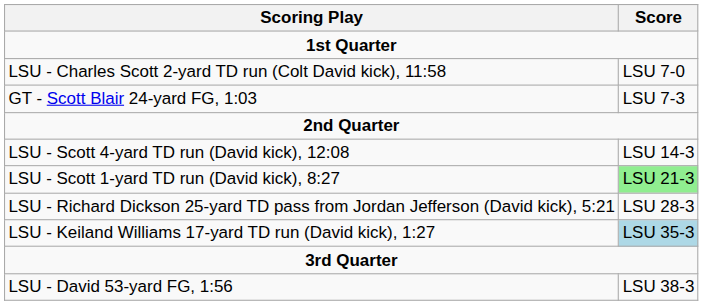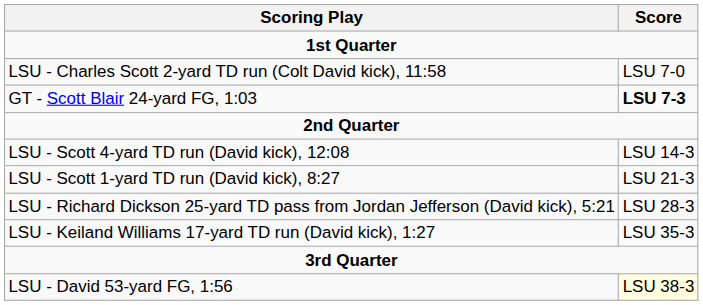(654, 98) normal -> (654, 98) bold
(658, 179) lightgreen background -> (658, 179) no background
(658, 233) lightblue background -> (658, 233) no background
(658, 286) no background -> (658, 286) lightyellow background
